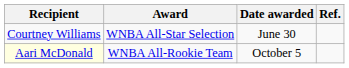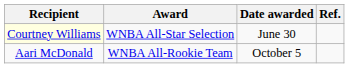(54, 33) no background -> (54, 33) lightyellow background
(54, 53) lightyellow background -> (54, 53) no background
